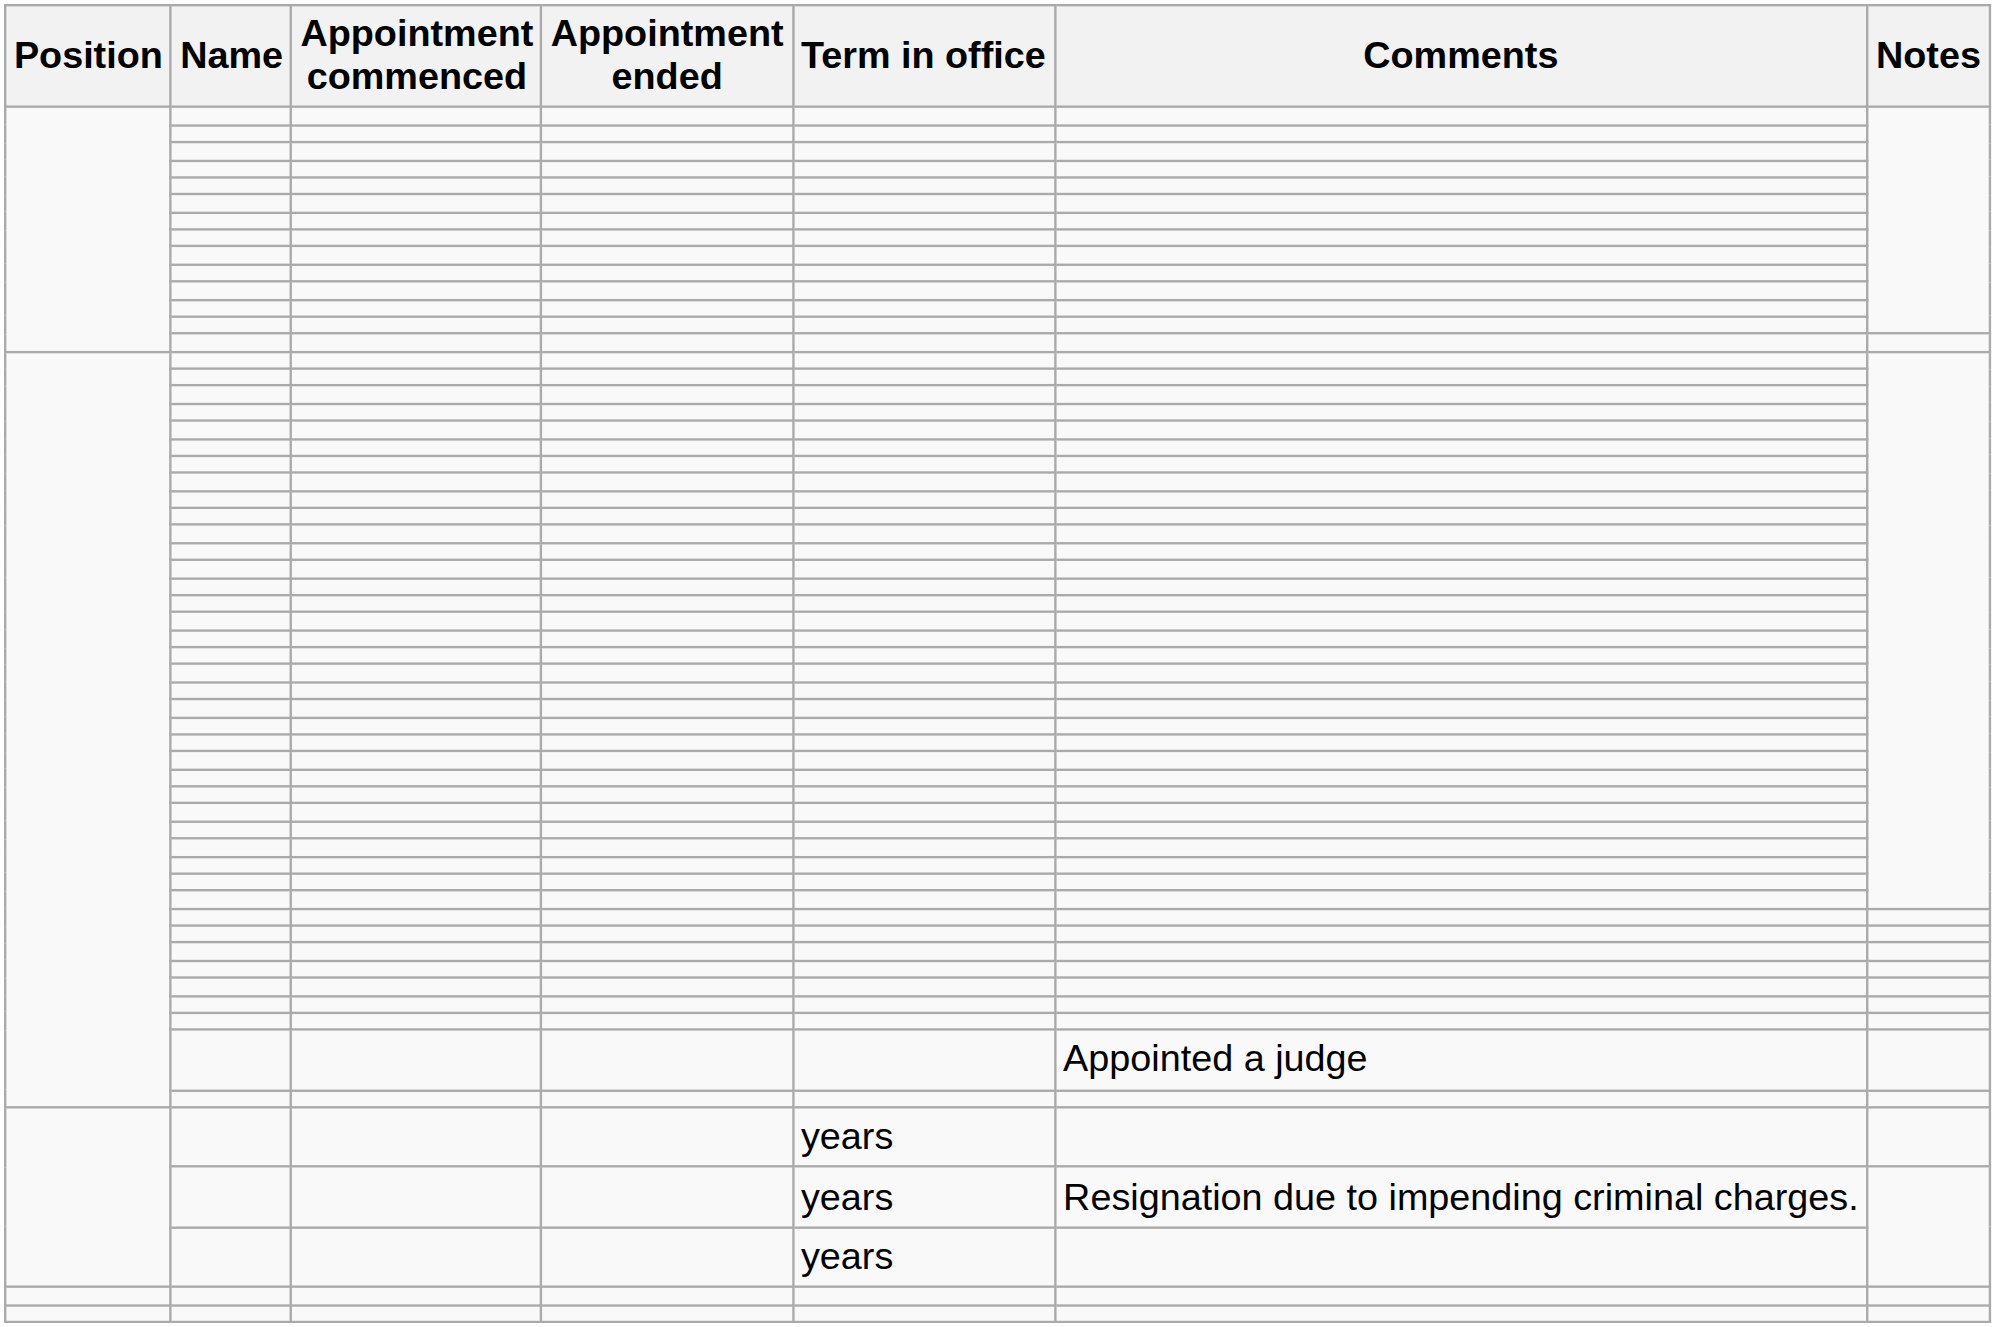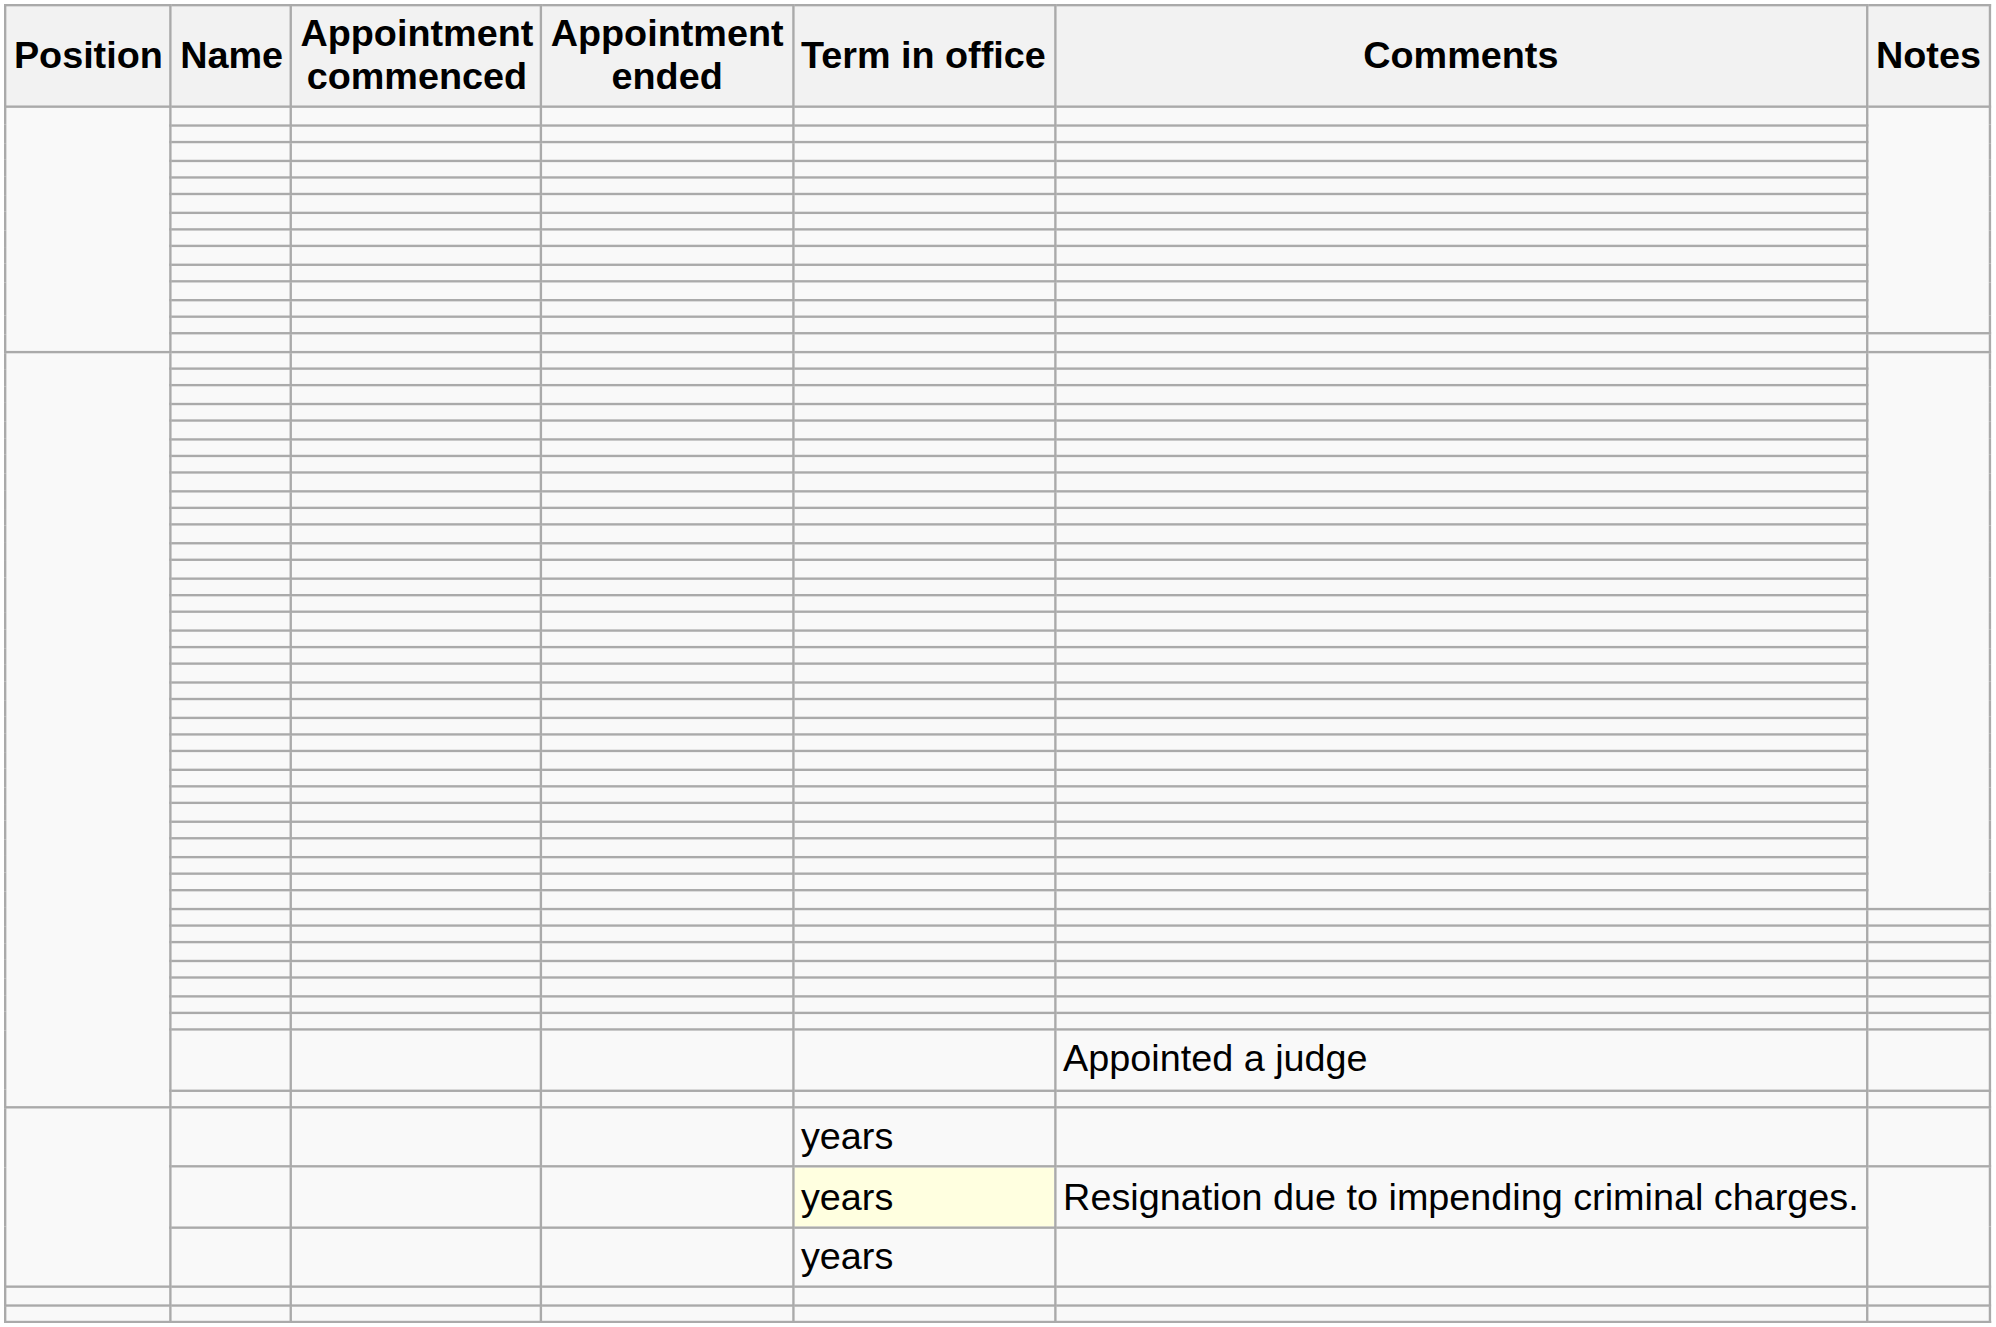(847, 1196) no background -> (847, 1196) lightyellow background
